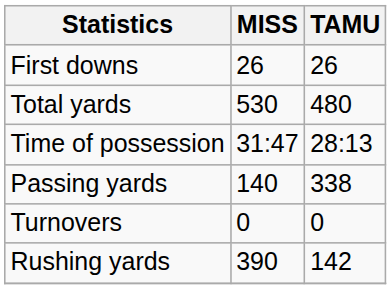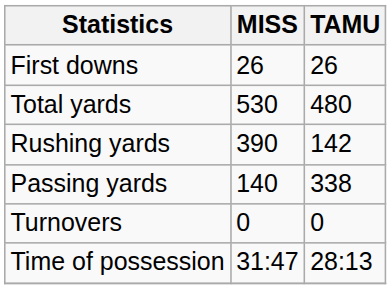rows swapped: (90, 262) <-> (118, 144)
